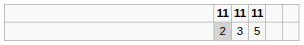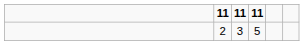(223, 31) lightgrey background -> (223, 31) no background
